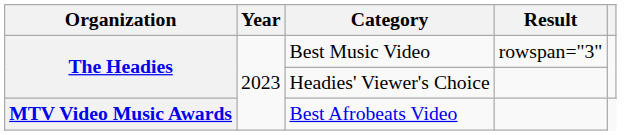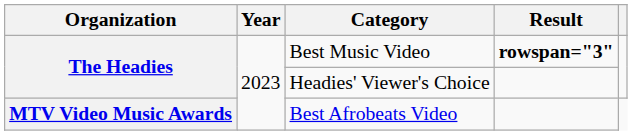(551, 51) normal -> (556, 51) bold
